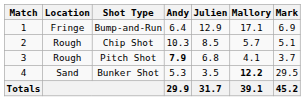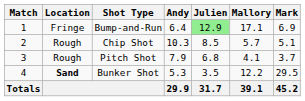(210, 27) no background -> (210, 27) lightgreen background
(178, 58) bold -> (178, 58) normal
(67, 73) normal -> (67, 73) bold
(251, 73) bold -> (251, 73) normal
